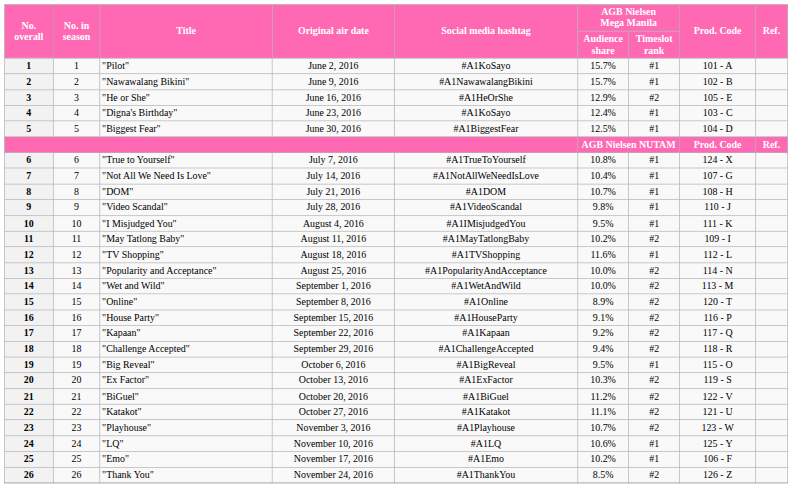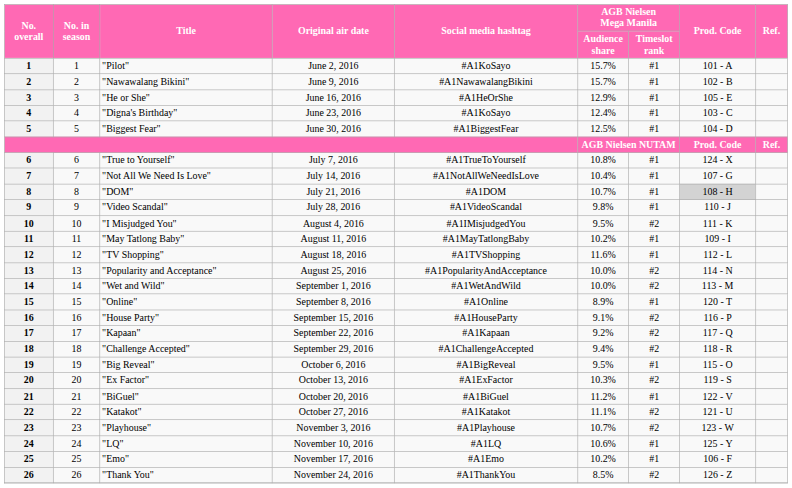(654, 97) #2 -> (654, 97) #1
(718, 192) no background -> (718, 192) lightgrey background
(654, 223) #1 -> (654, 223) #2
(654, 239) #2 -> (654, 239) #1
(654, 302) #2 -> (654, 302) #1
(654, 396) #2 -> (654, 396) #1
